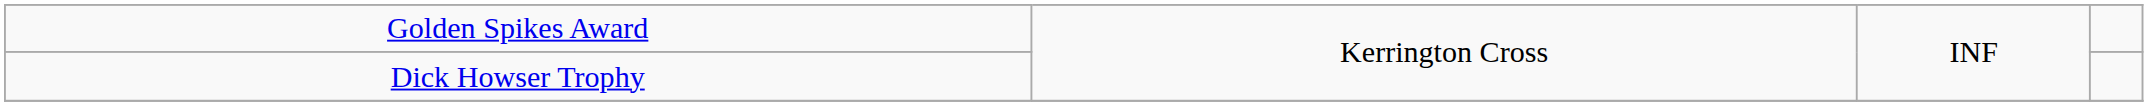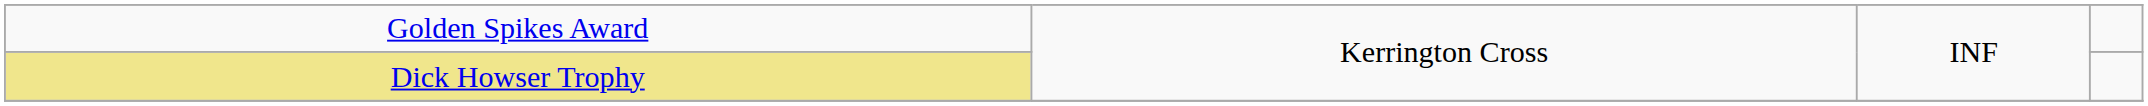(518, 76) no background -> (518, 76) khaki background
